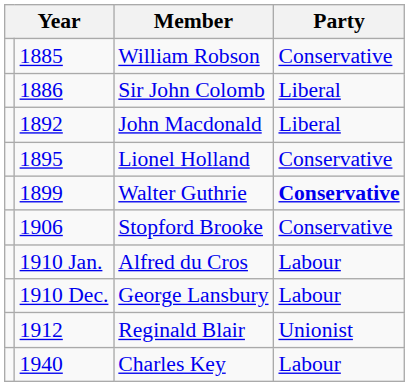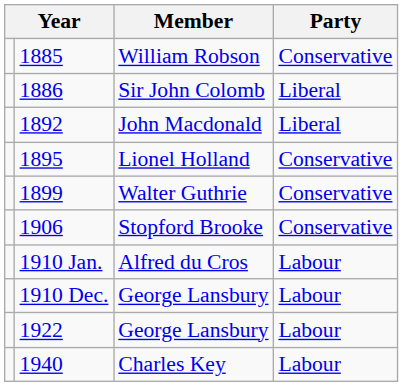(339, 192) bold -> (335, 192) normal
- row: (41, 329)
+ row: (41, 329)
